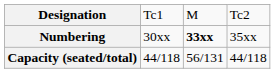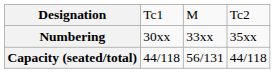(200, 36) bold -> (200, 36) normal
